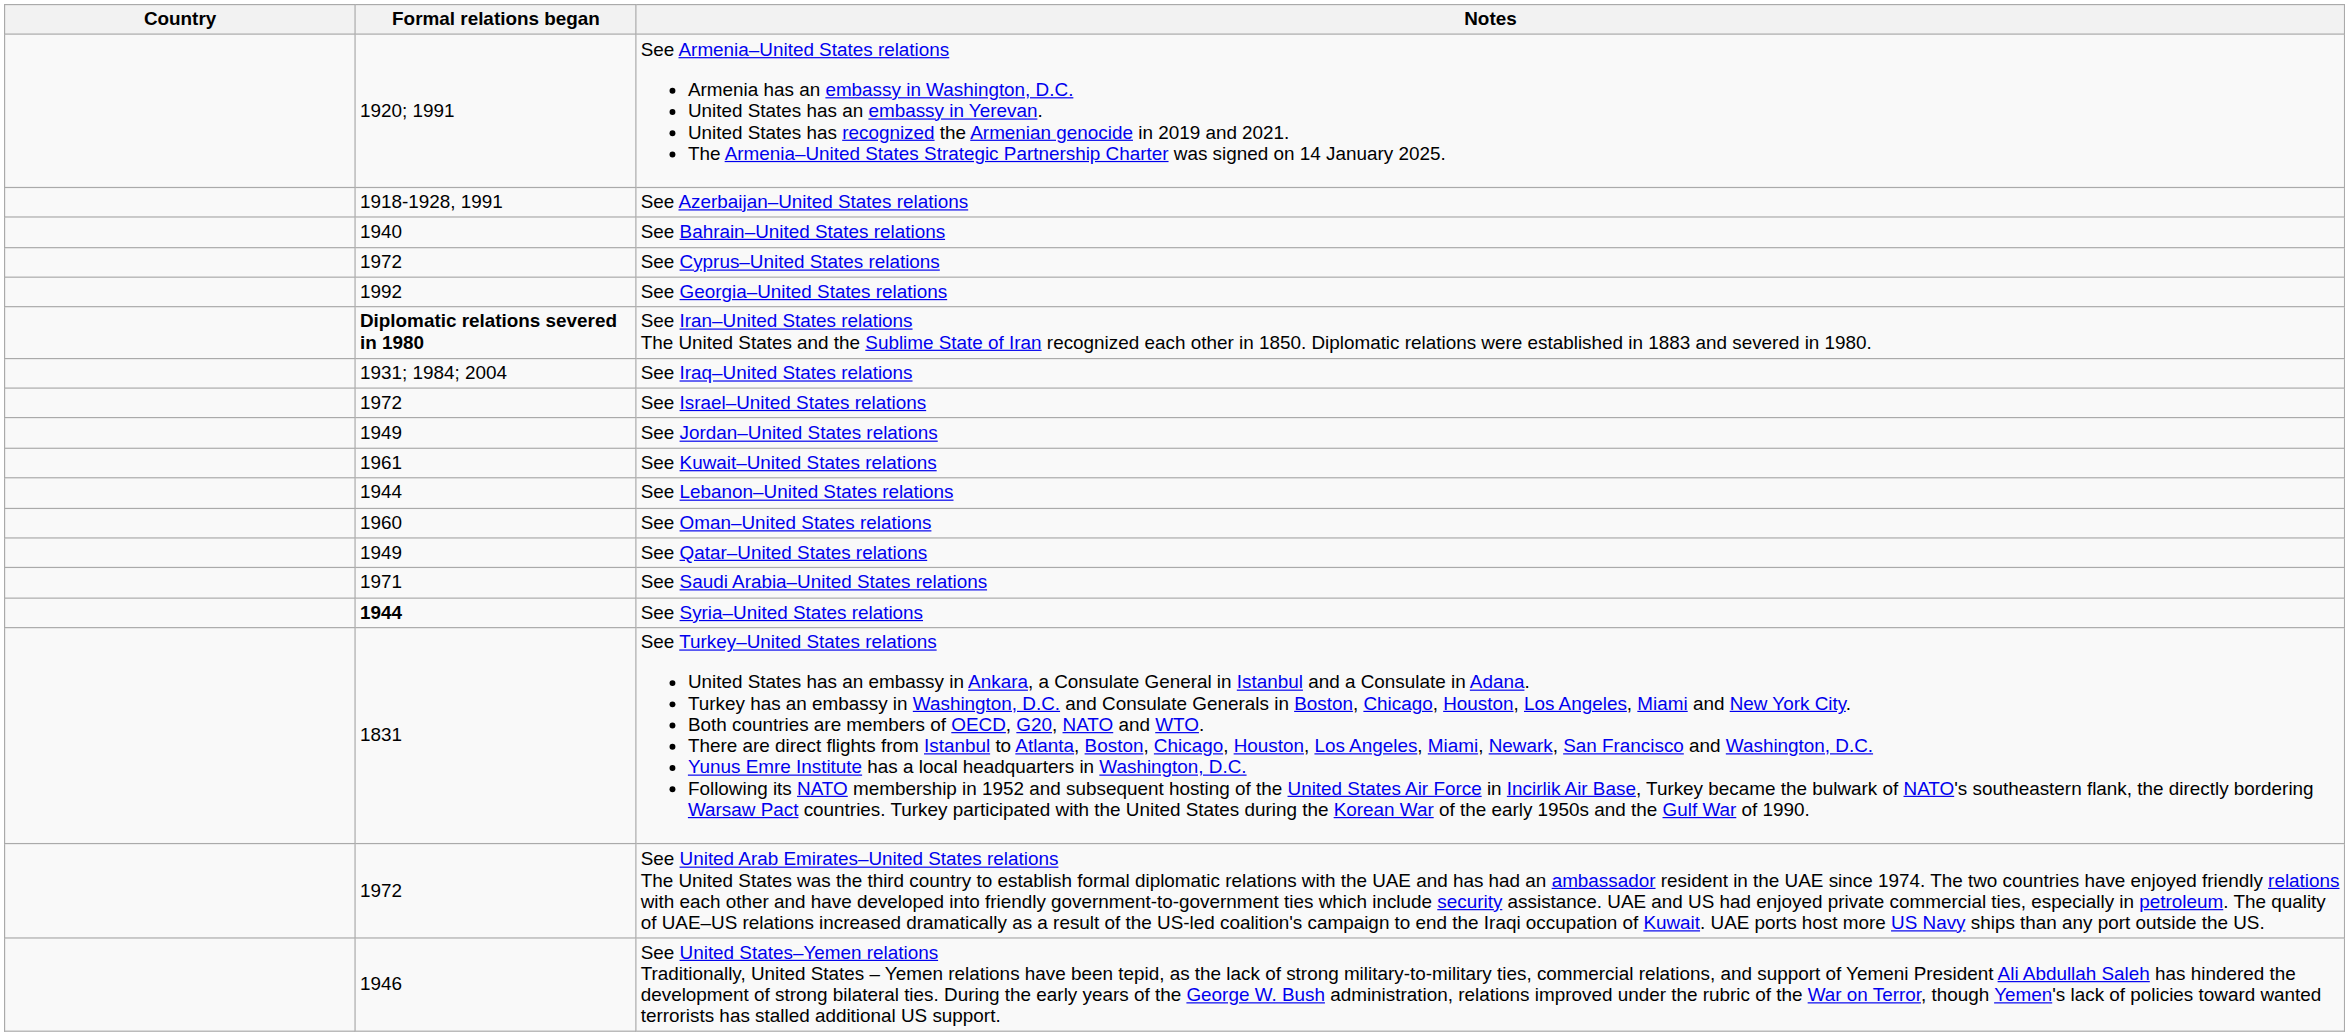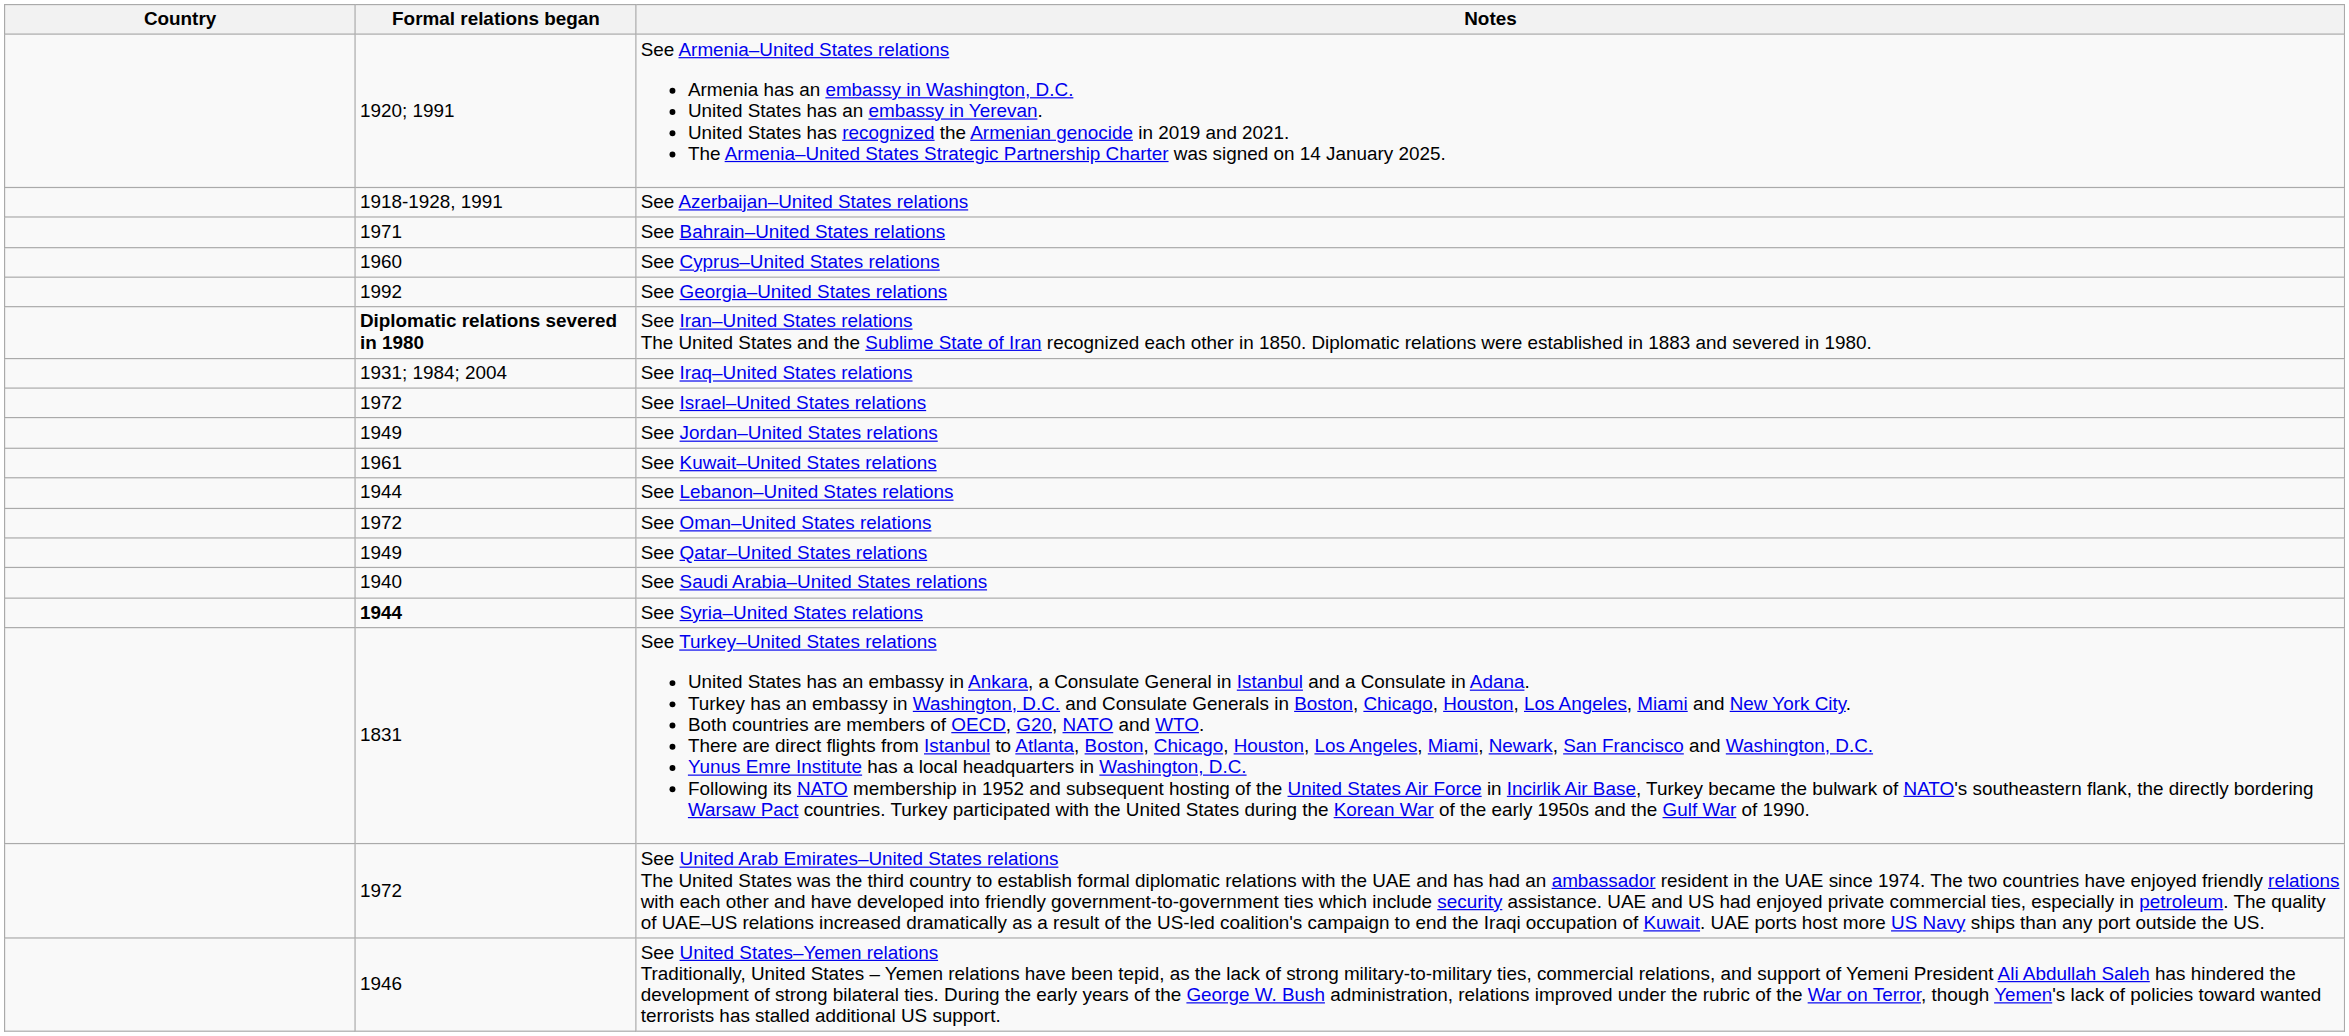(381, 232) 1940 -> (381, 232) 1971
(381, 261) 1972 -> (381, 261) 1960
(381, 522) 1960 -> (381, 522) 1972
(381, 582) 1971 -> (381, 582) 1940
